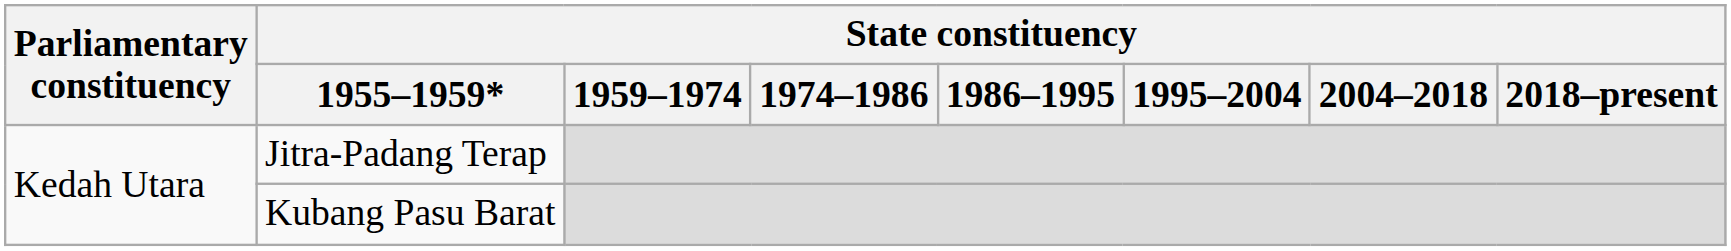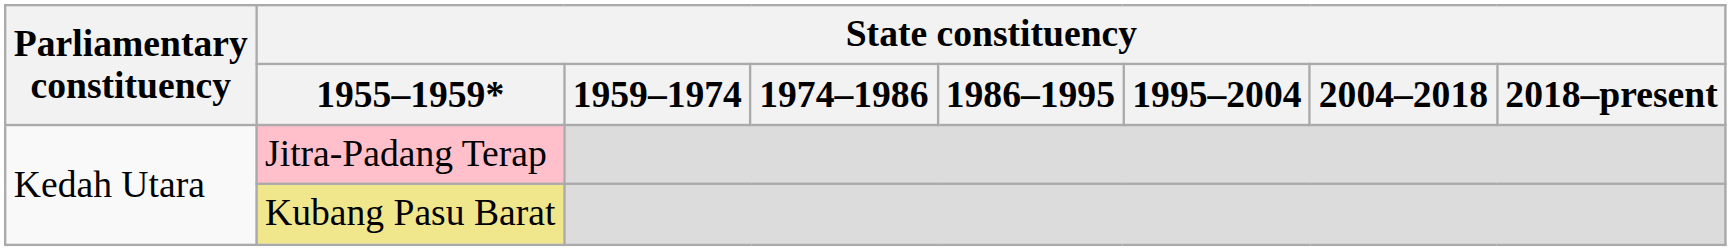(406, 153) no background -> (406, 153) pink background
(410, 213) no background -> (410, 213) khaki background
